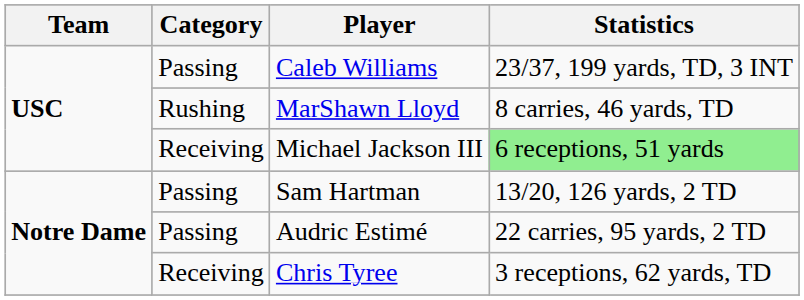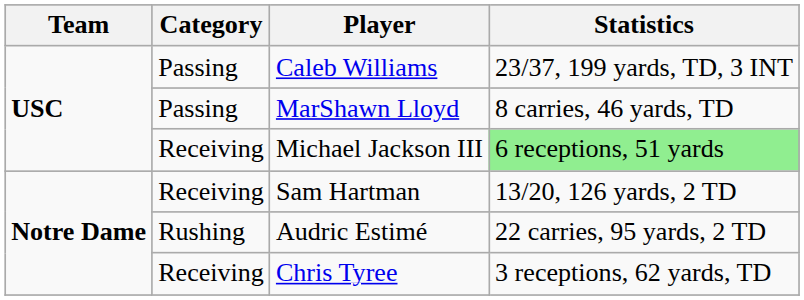(202, 107) Rushing -> (198, 107) Passing
(198, 190) Passing -> (211, 190) Receiving
(198, 232) Passing -> (202, 232) Rushing
